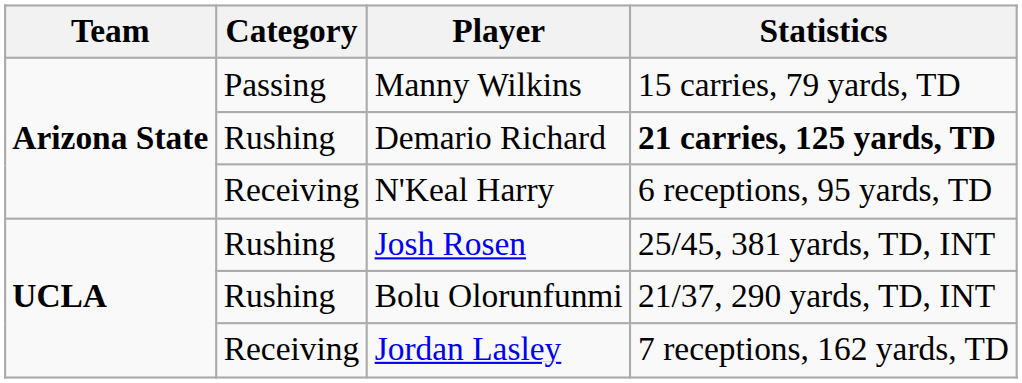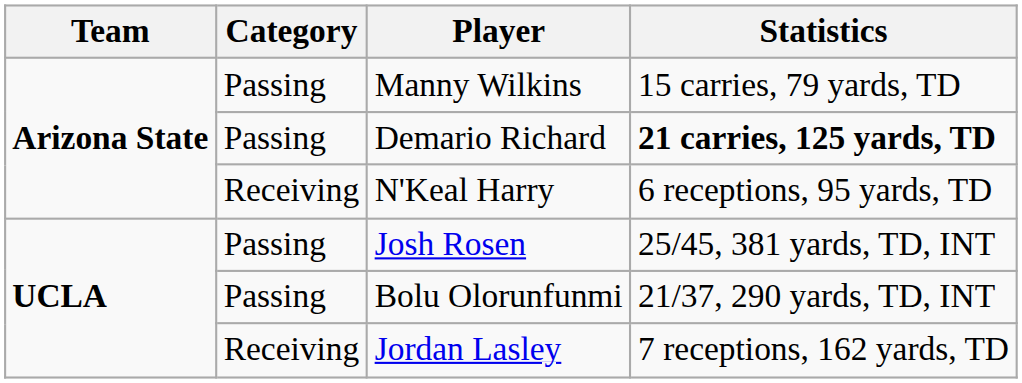(279, 137) Rushing -> (275, 137) Passing
(279, 243) Rushing -> (275, 243) Passing
(279, 296) Rushing -> (275, 296) Passing
